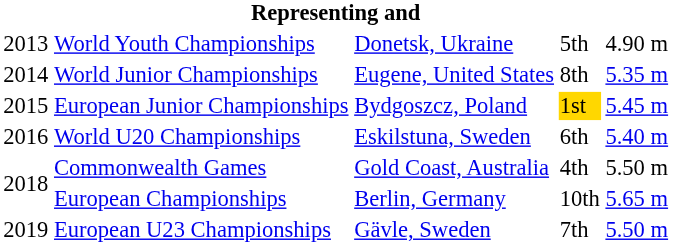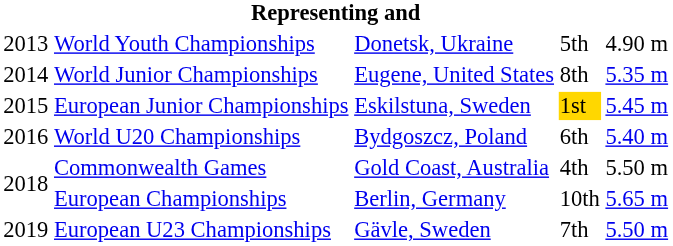(441, 105) Bydgoszcz, Poland -> (443, 105) Eskilstuna, Sweden
(443, 136) Eskilstuna, Sweden -> (441, 136) Bydgoszcz, Poland
